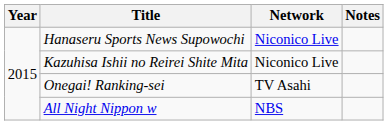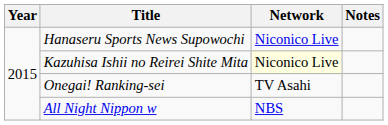(297, 62) no background -> (297, 62) lightyellow background
